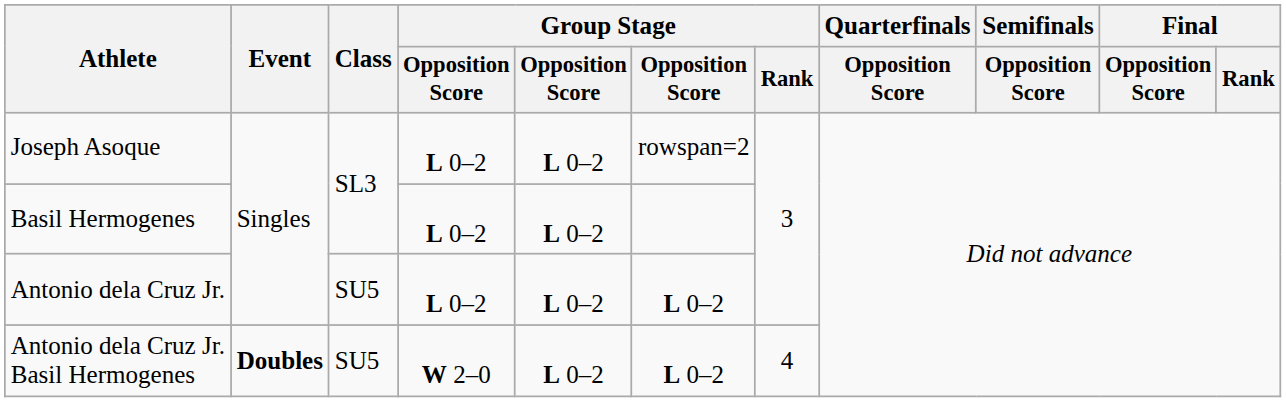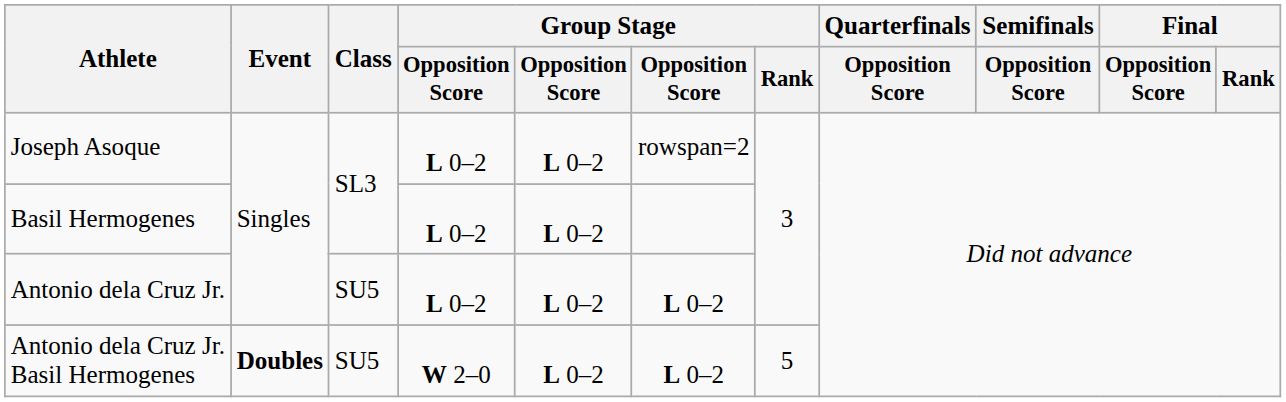(787, 360) 4 -> (787, 360) 5
